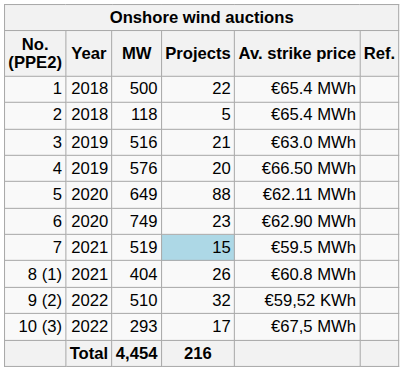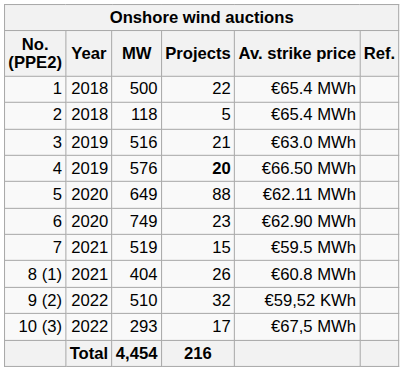(222, 168) normal -> (222, 168) bold
(222, 247) lightblue background -> (222, 247) no background
